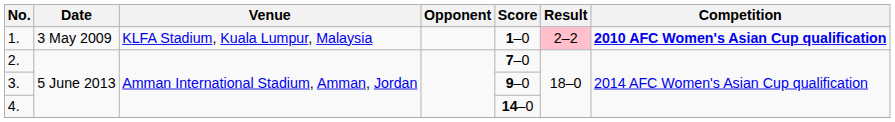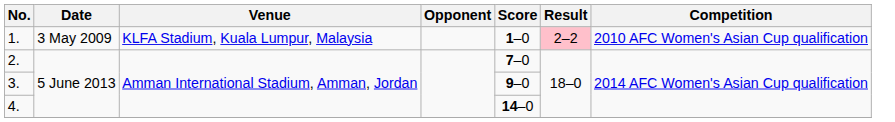(740, 38) bold -> (731, 38) normal
